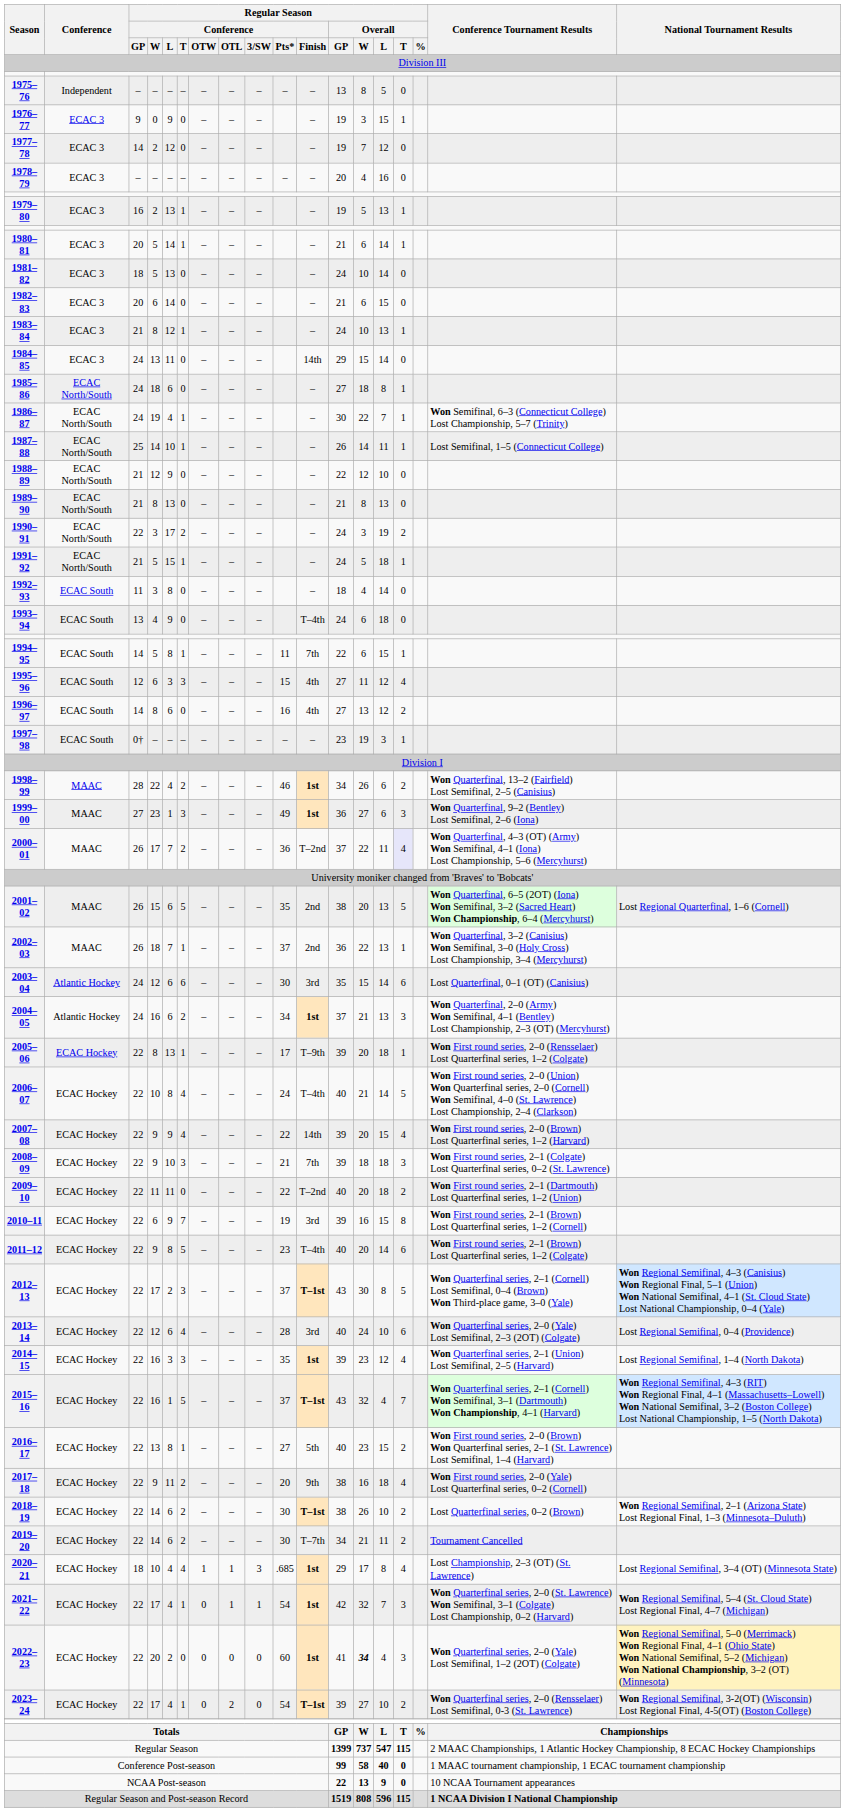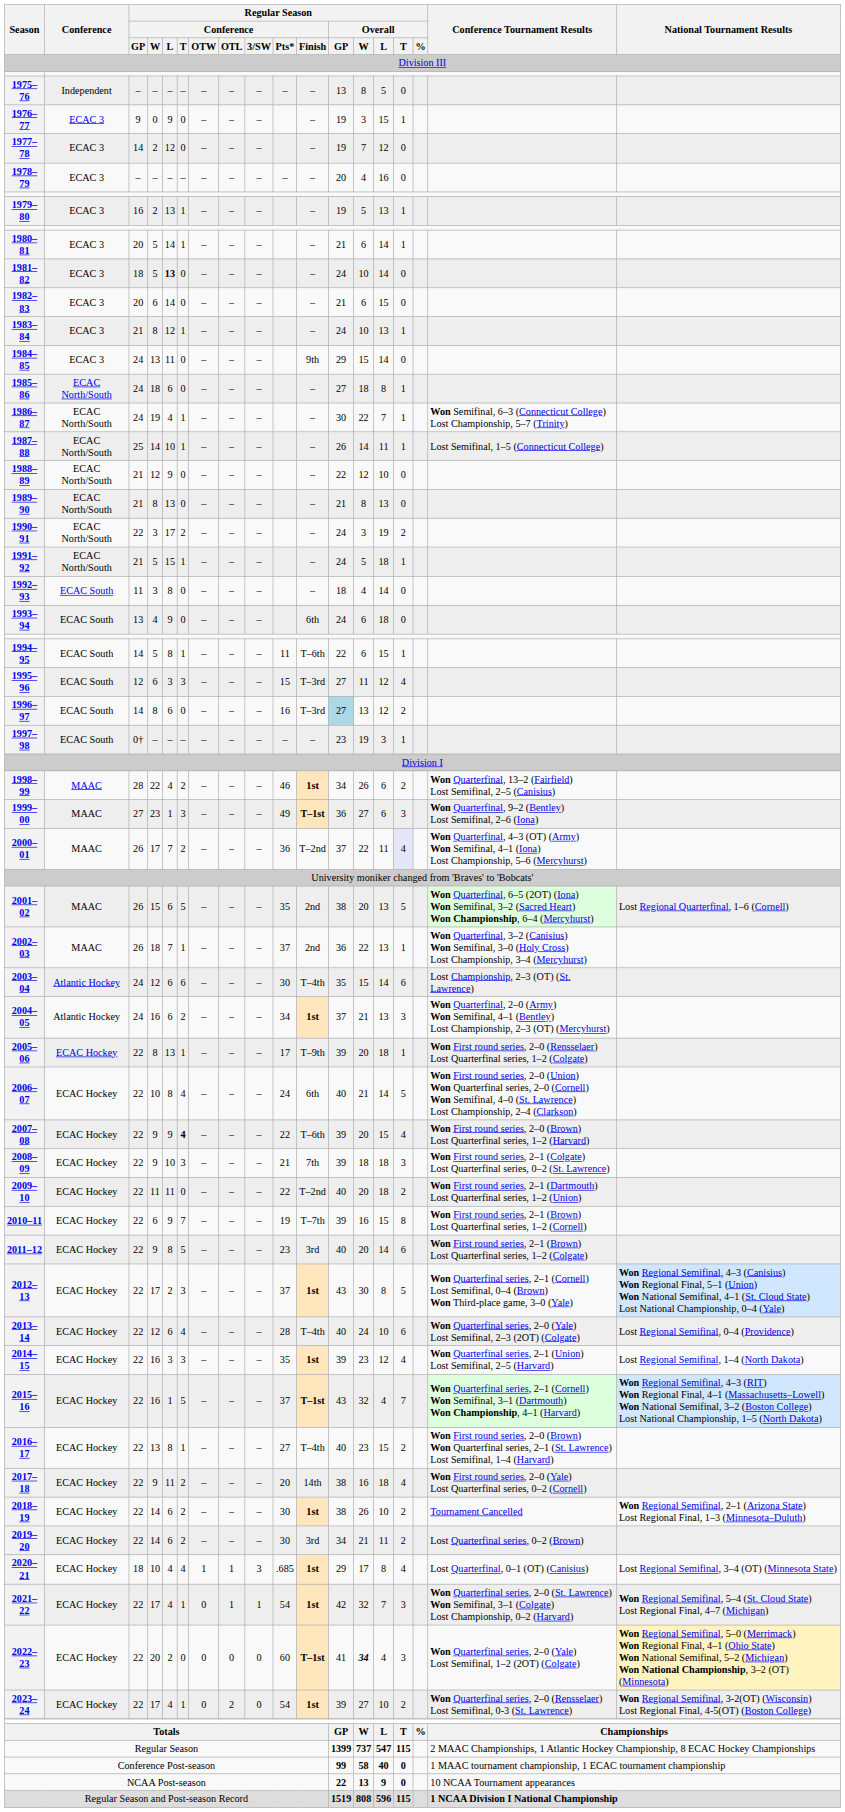(170, 273) normal -> (170, 273) bold
(313, 360) 14th -> (313, 360) 9th
(313, 619) T–4th -> (313, 619) 6th
(313, 653) 7th -> (313, 653) T–6th
(313, 682) 4th -> (313, 682) T–3rd
(313, 711) 4th -> (313, 711) T–3rd
(341, 711) no background -> (341, 711) lightblue background
(313, 814) 1st -> (313, 814) T–1st
(313, 982) 3rd -> (313, 982) T–4th
(509, 982) Lost Quarterfinal, 0–1 (OT) (Canisius) -> (500, 982) Lost Championship, 2–3 (OT) (St. Lawrence)
(313, 1093) T–4th -> (313, 1093) 6th
(183, 1134) normal -> (183, 1134) bold
(313, 1134) 14th -> (313, 1134) T–6th
(313, 1220) 3rd -> (313, 1220) T–7th
(313, 1249) T–4th -> (313, 1249) 3rd
(313, 1290) T–1st -> (313, 1290) 1st
(313, 1331) 3rd -> (313, 1331) T–4th
(313, 1448) 5th -> (313, 1448) T–4th
(313, 1483) 9th -> (313, 1483) 14th
(313, 1512) T–1st -> (313, 1512) 1st
(507, 1512) Lost Quarterfinal series, 0–2 (Brown) -> (476, 1512) Tournament Cancelled
(313, 1540) T–7th -> (313, 1540) 3rd
(476, 1540) Tournament Cancelled -> (507, 1540) Lost Quarterfinal series, 0–2 (Brown)
(500, 1569) Lost Championship, 2–3 (OT) (St. Lawrence) -> (509, 1569) Lost Quarterfinal, 0–1 (OT) (Canisius)
(313, 1657) 1st -> (313, 1657) T–1st
(313, 1704) T–1st -> (313, 1704) 1st
